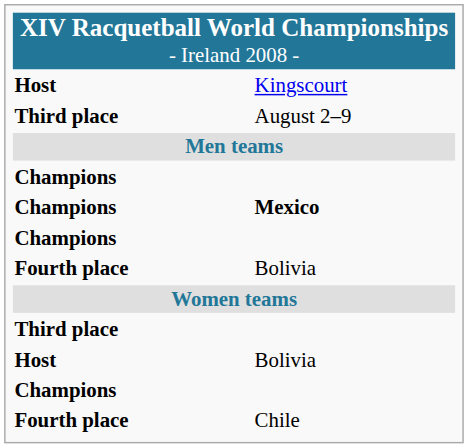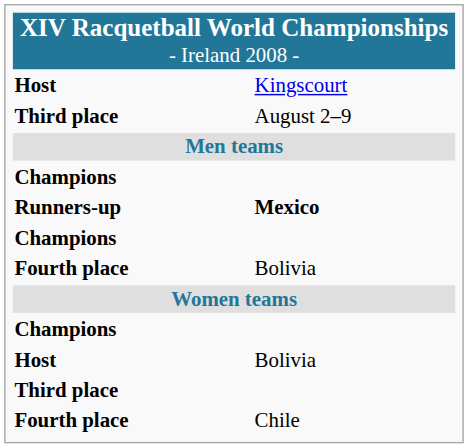(65, 207) Champions -> (68, 207) Runners-up
(66, 329) Third place -> (65, 329) Champions
(65, 390) Champions -> (66, 390) Third place
